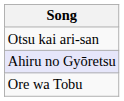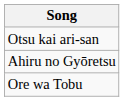(62, 61) lavender background -> (62, 61) no background
